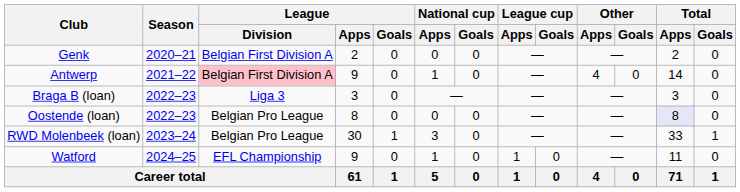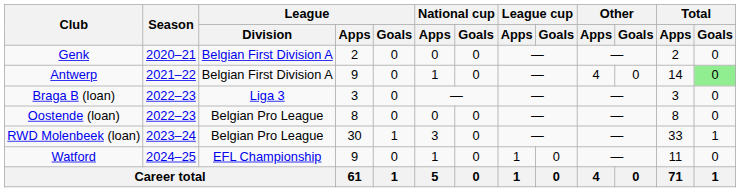(267, 75) pink background -> (267, 75) no background
(715, 75) no background -> (715, 75) lightgreen background
(675, 116) lavender background -> (675, 116) no background
